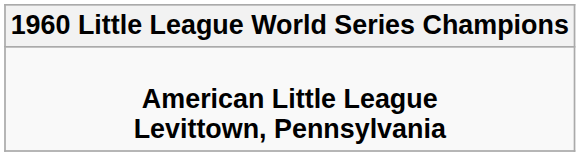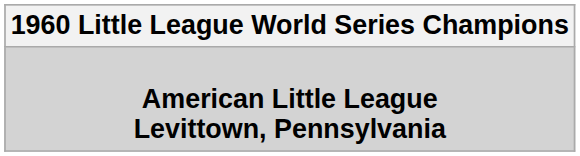(290, 98) no background -> (290, 98) lightgrey background
